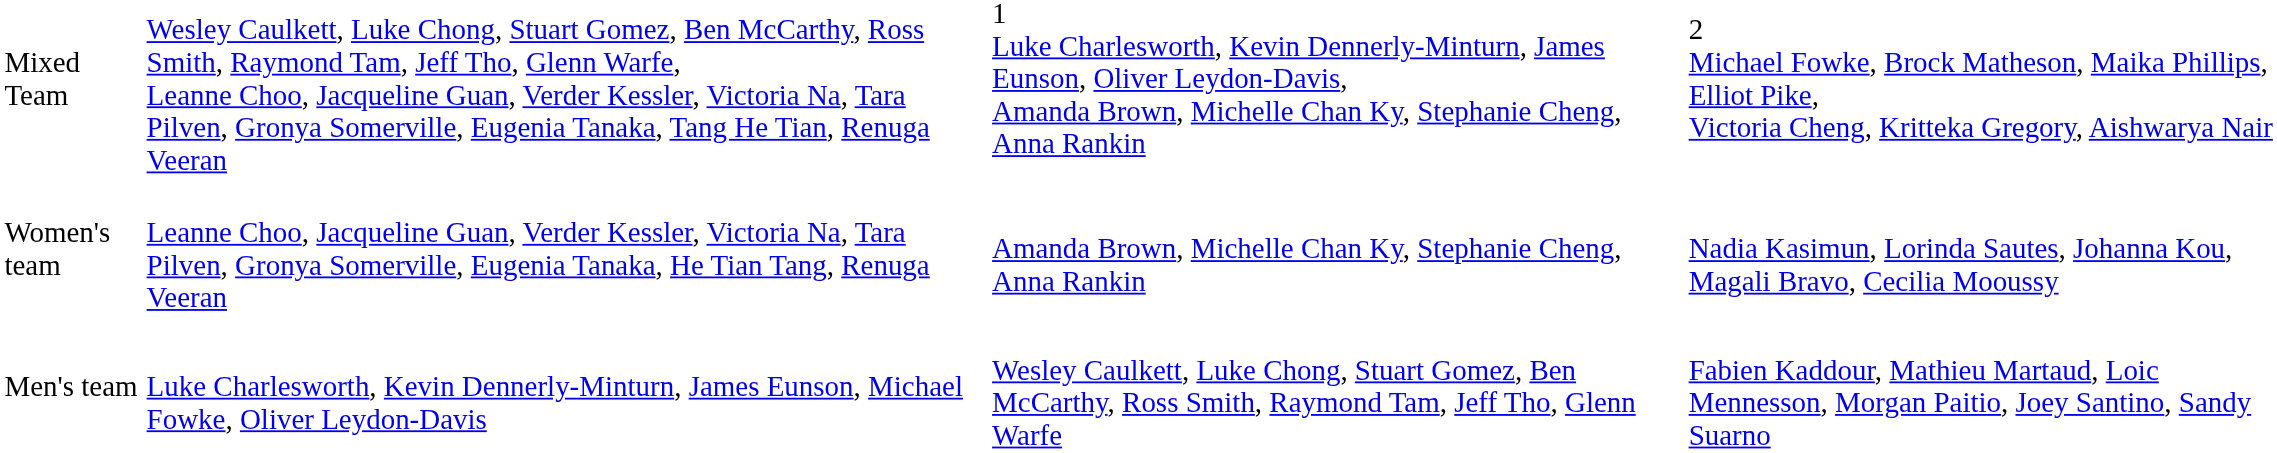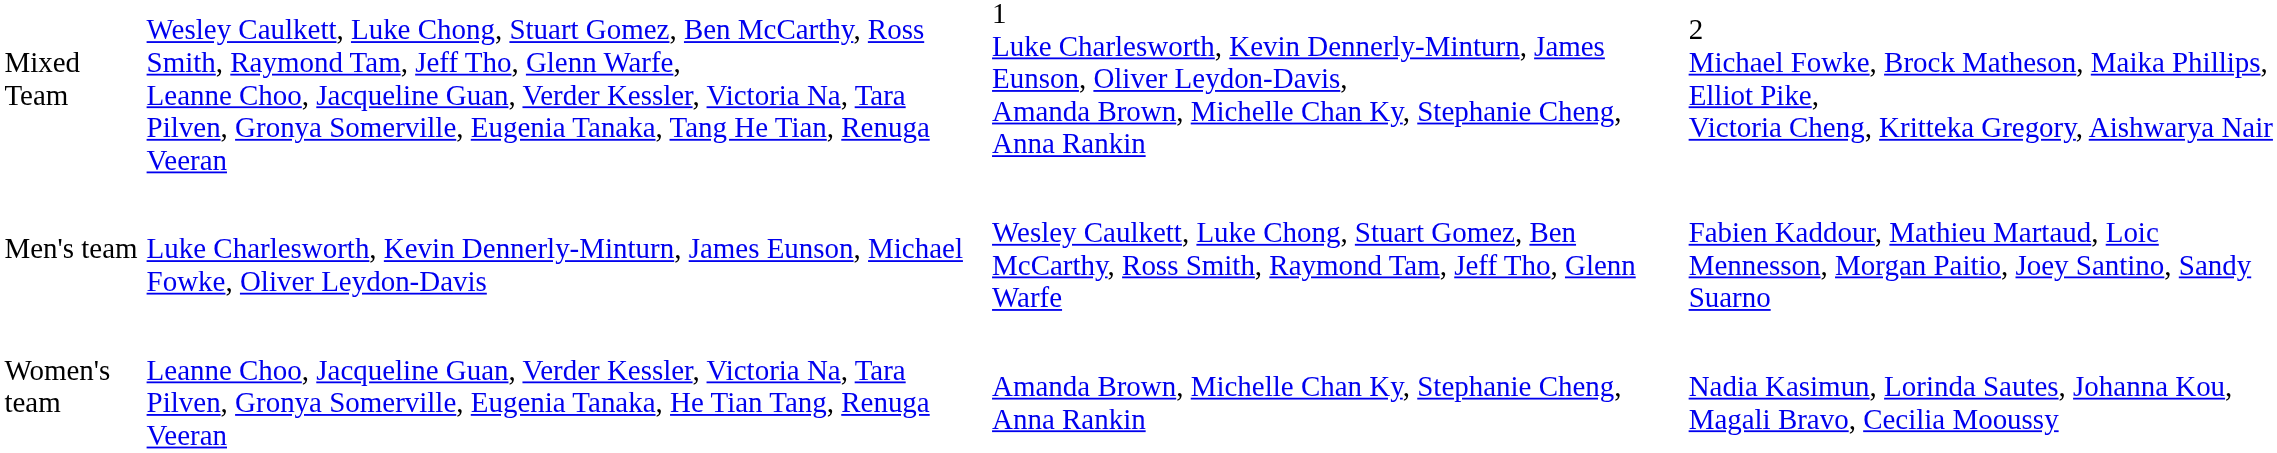rows swapped: (71, 386) <-> (57, 248)
